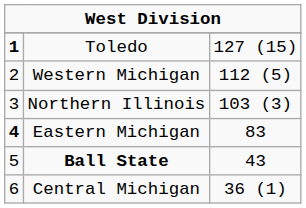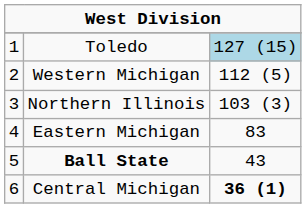(14, 47) bold -> (14, 47) normal
(255, 47) no background -> (255, 47) lightblue background
(14, 132) bold -> (14, 132) normal
(255, 189) normal -> (255, 189) bold
